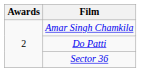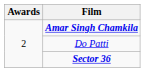(89, 28) normal -> (92, 28) bold
(89, 59) normal -> (92, 59) bold
